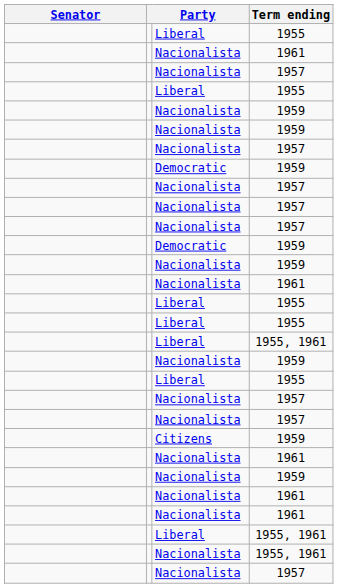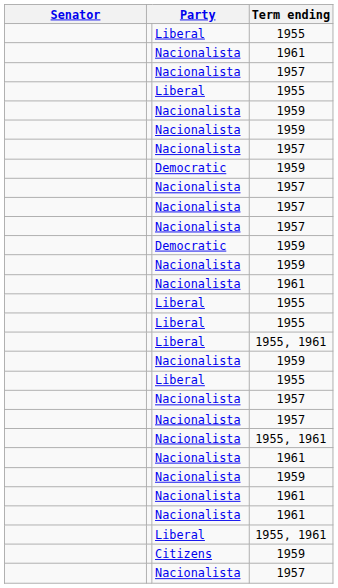rows swapped: (198, 554) <-> (184, 438)
